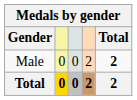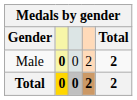(62, 60) normal -> (62, 60) bold
